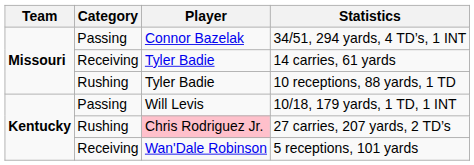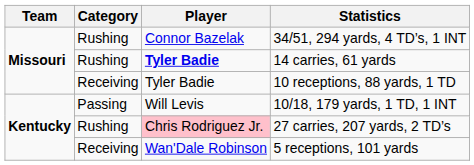(102, 38) Passing -> (103, 38) Rushing
(108, 60) Receiving -> (103, 60) Rushing
(180, 60) normal -> (182, 60) bold
(103, 82) Rushing -> (108, 82) Receiving
